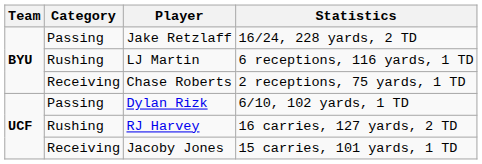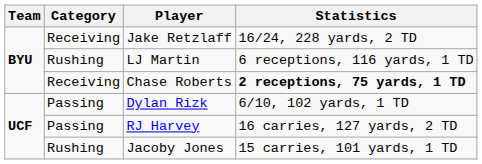(75, 38) Passing -> (84, 38) Receiving
(352, 82) normal -> (352, 82) bold
(75, 126) Rushing -> (75, 126) Passing
(84, 148) Receiving -> (75, 148) Rushing
